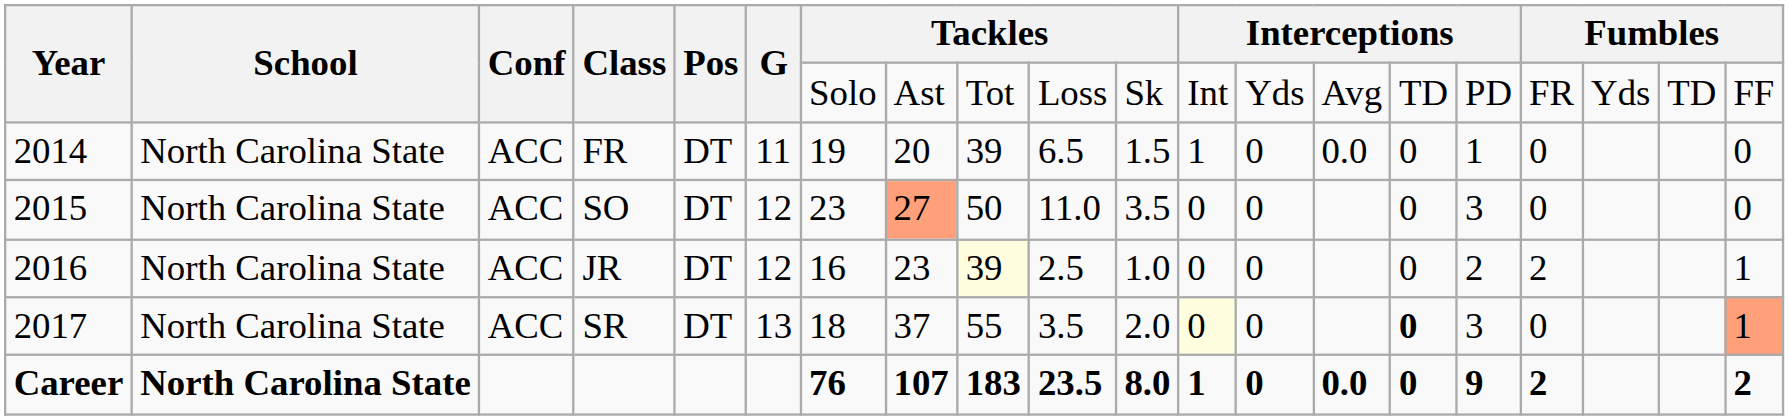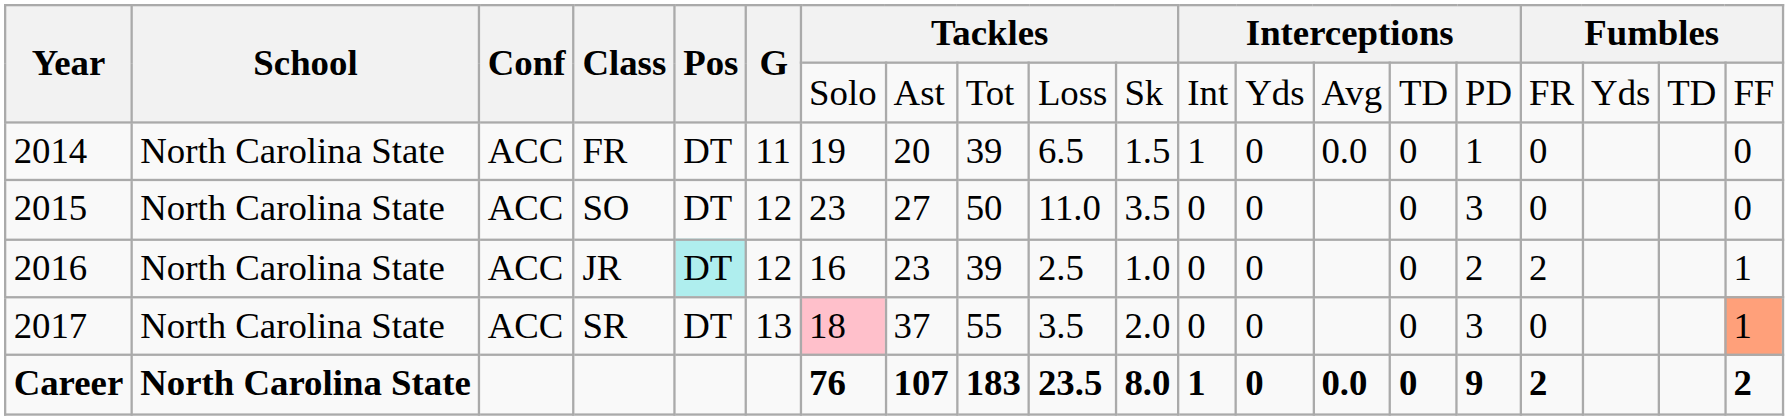(912, 208) lightsalmon background -> (912, 208) no background
(708, 267) no background -> (708, 267) paleturquoise background
(984, 267) lightyellow background -> (984, 267) no background
(828, 325) no background -> (828, 325) pink background
(1197, 325) lightyellow background -> (1197, 325) no background
(1408, 325) bold -> (1408, 325) normal
